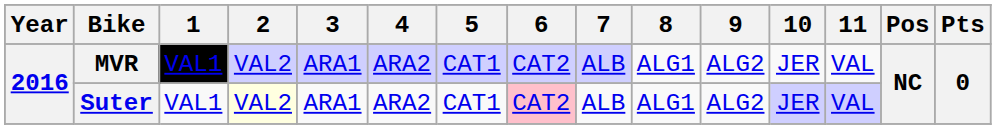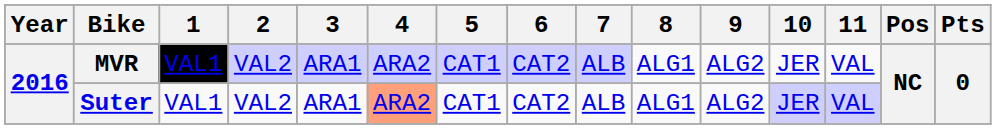(263, 103) lightyellow background -> (263, 103) no background
(402, 103) no background -> (402, 103) lightsalmon background
(541, 103) pink background -> (541, 103) no background
